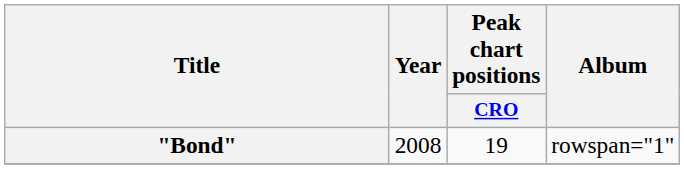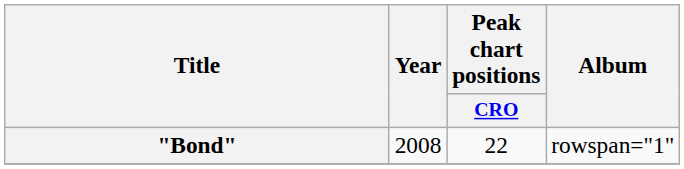(496, 145) 19 -> (496, 145) 22
